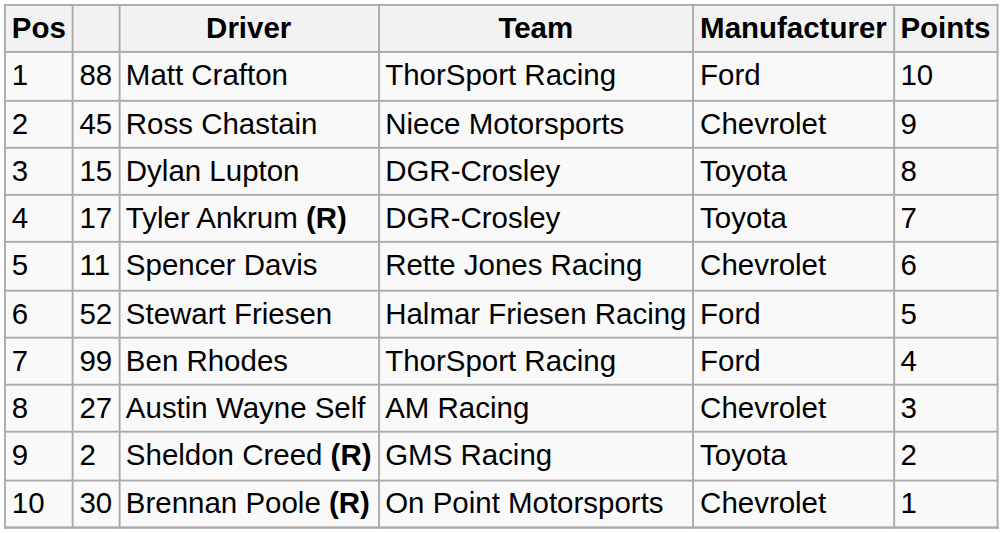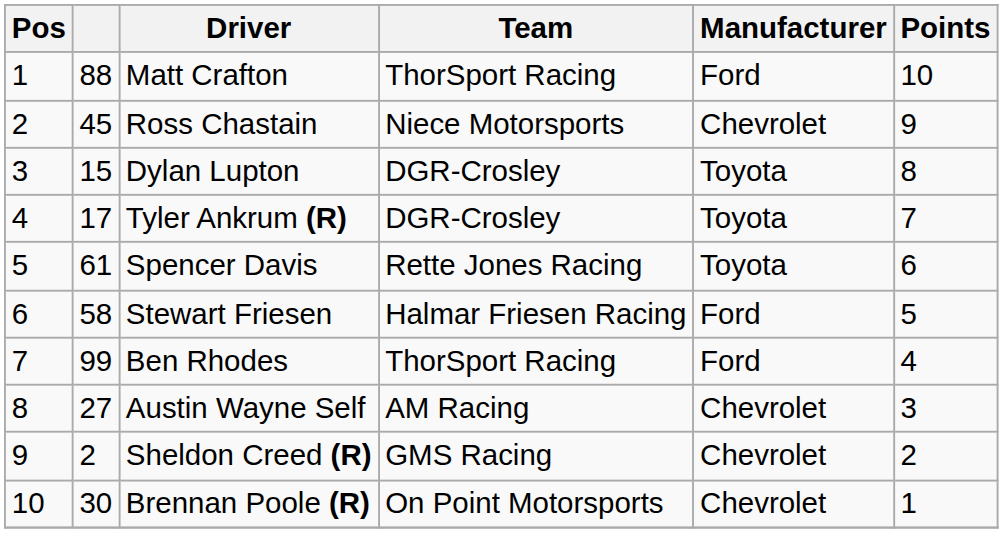(95, 265) 11 -> (96, 265) 61
(763, 265) Chevrolet -> (744, 265) Toyota
(96, 312) 52 -> (96, 312) 58
(744, 455) Toyota -> (763, 455) Chevrolet
